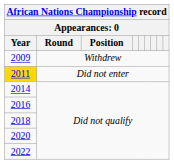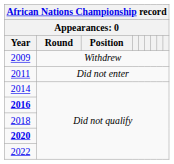(21, 74) gold background -> (21, 74) no background
(21, 105) normal -> (21, 105) bold
(21, 136) normal -> (21, 136) bold
